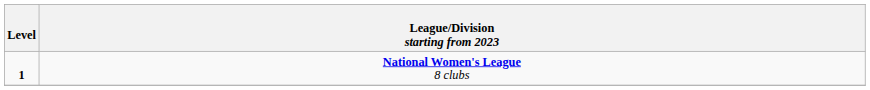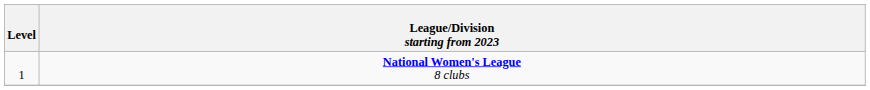(22, 75) bold -> (22, 75) normal
